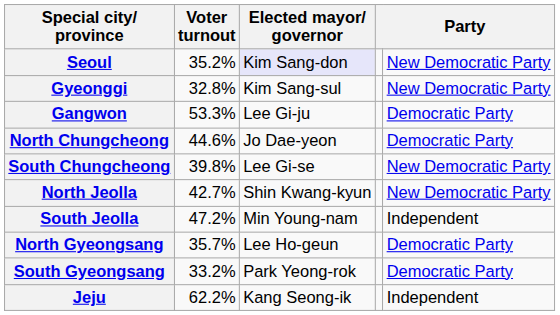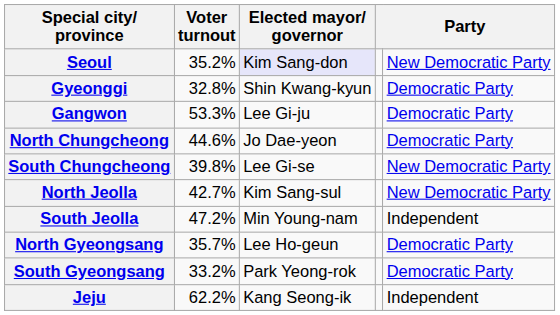(292, 88) Kim Sang-sul -> (307, 88) Shin Kwang-kyun
(469, 88) New Democratic Party -> (450, 88) Democratic Party
(307, 192) Shin Kwang-kyun -> (292, 192) Kim Sang-sul
